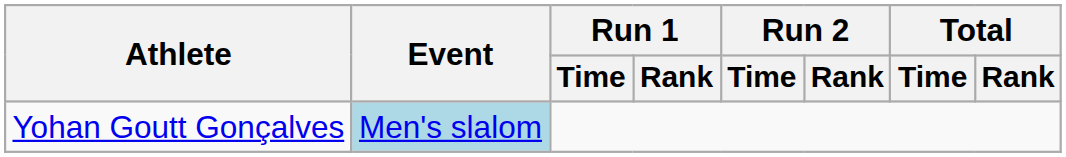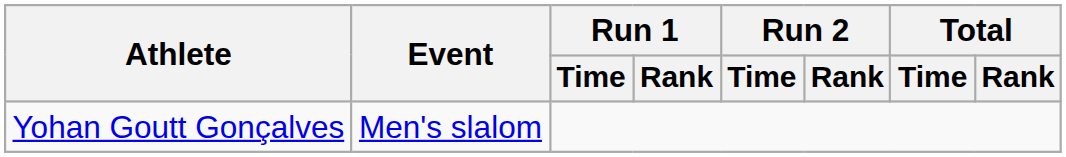(450, 127) lightblue background -> (450, 127) no background
